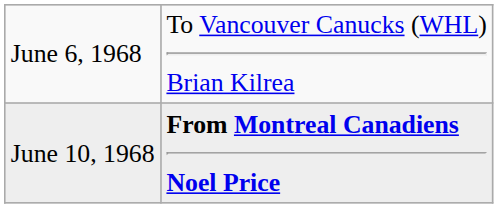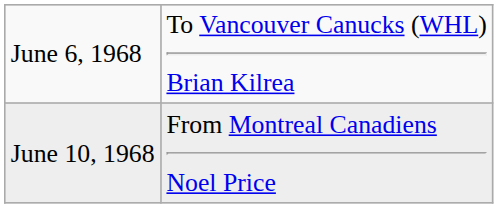(327, 152) bold -> (327, 152) normal
